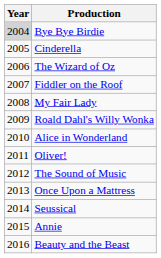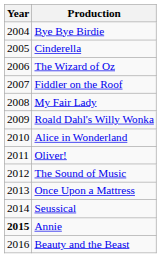(18, 31) lightgrey background -> (18, 31) no background
(18, 226) normal -> (18, 226) bold
